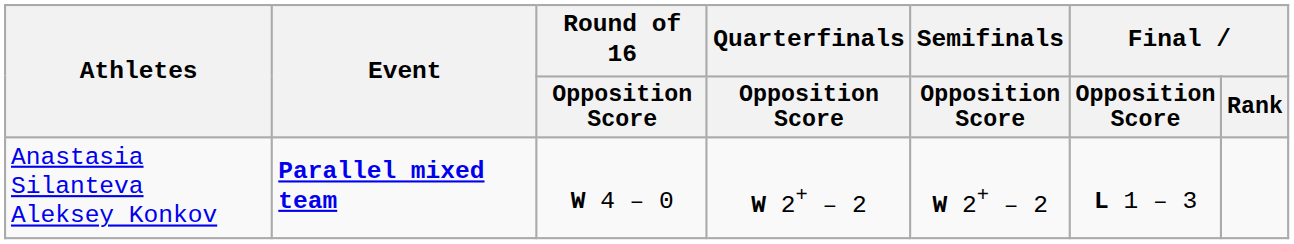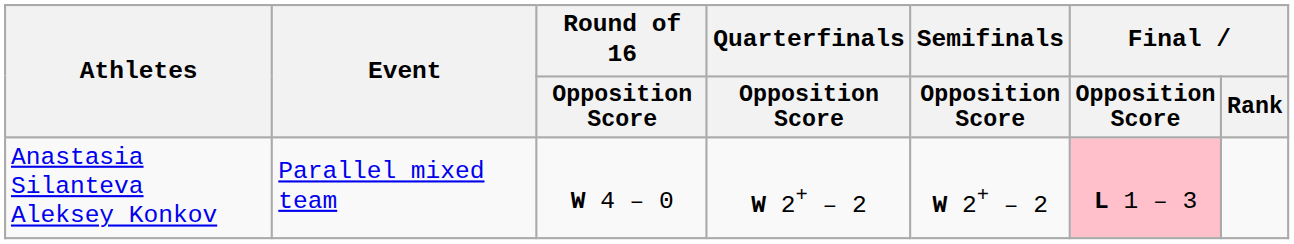(381, 187) bold -> (381, 187) normal
(1146, 202) no background -> (1146, 202) pink background
